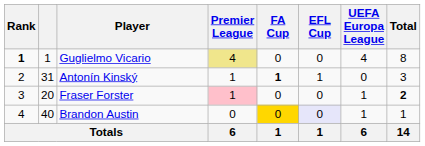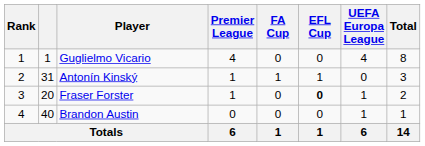(21, 58) bold -> (21, 58) normal
(233, 58) khaki background -> (233, 58) no background
(278, 77) bold -> (278, 77) normal
(233, 95) pink background -> (233, 95) no background
(320, 95) normal -> (320, 95) bold
(403, 95) bold -> (403, 95) normal
(278, 114) gold background -> (278, 114) no background
(320, 114) lavender background -> (320, 114) no background
